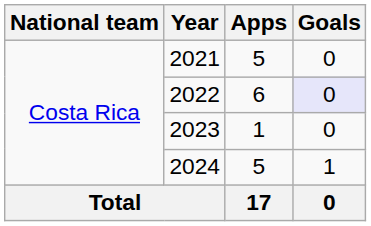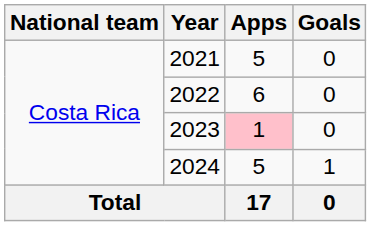(329, 94) lavender background -> (329, 94) no background
(259, 130) no background -> (259, 130) pink background
